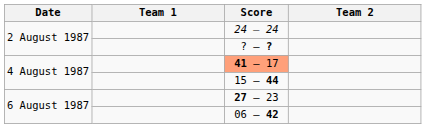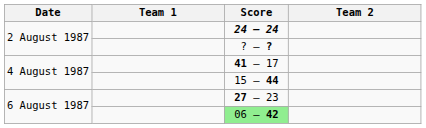(256, 30) normal -> (256, 30) bold
(256, 64) lightsalmon background -> (256, 64) no background
(256, 115) no background -> (256, 115) lightgreen background
